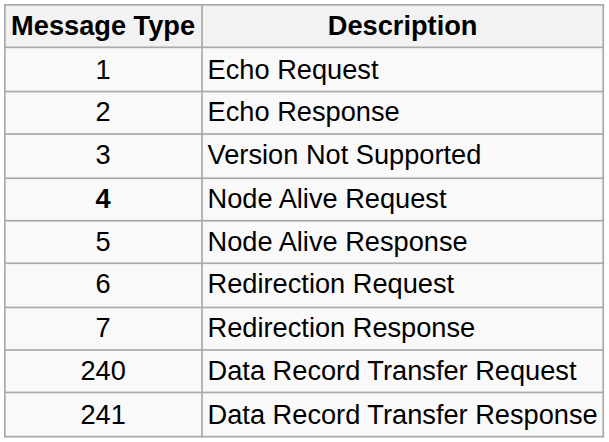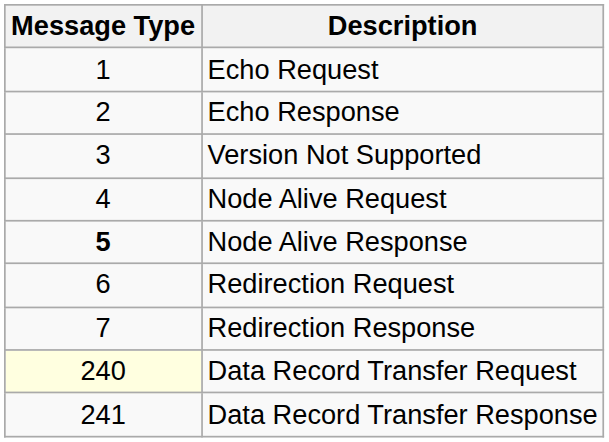(103, 198) bold -> (103, 198) normal
(103, 241) normal -> (103, 241) bold
(103, 371) no background -> (103, 371) lightyellow background
